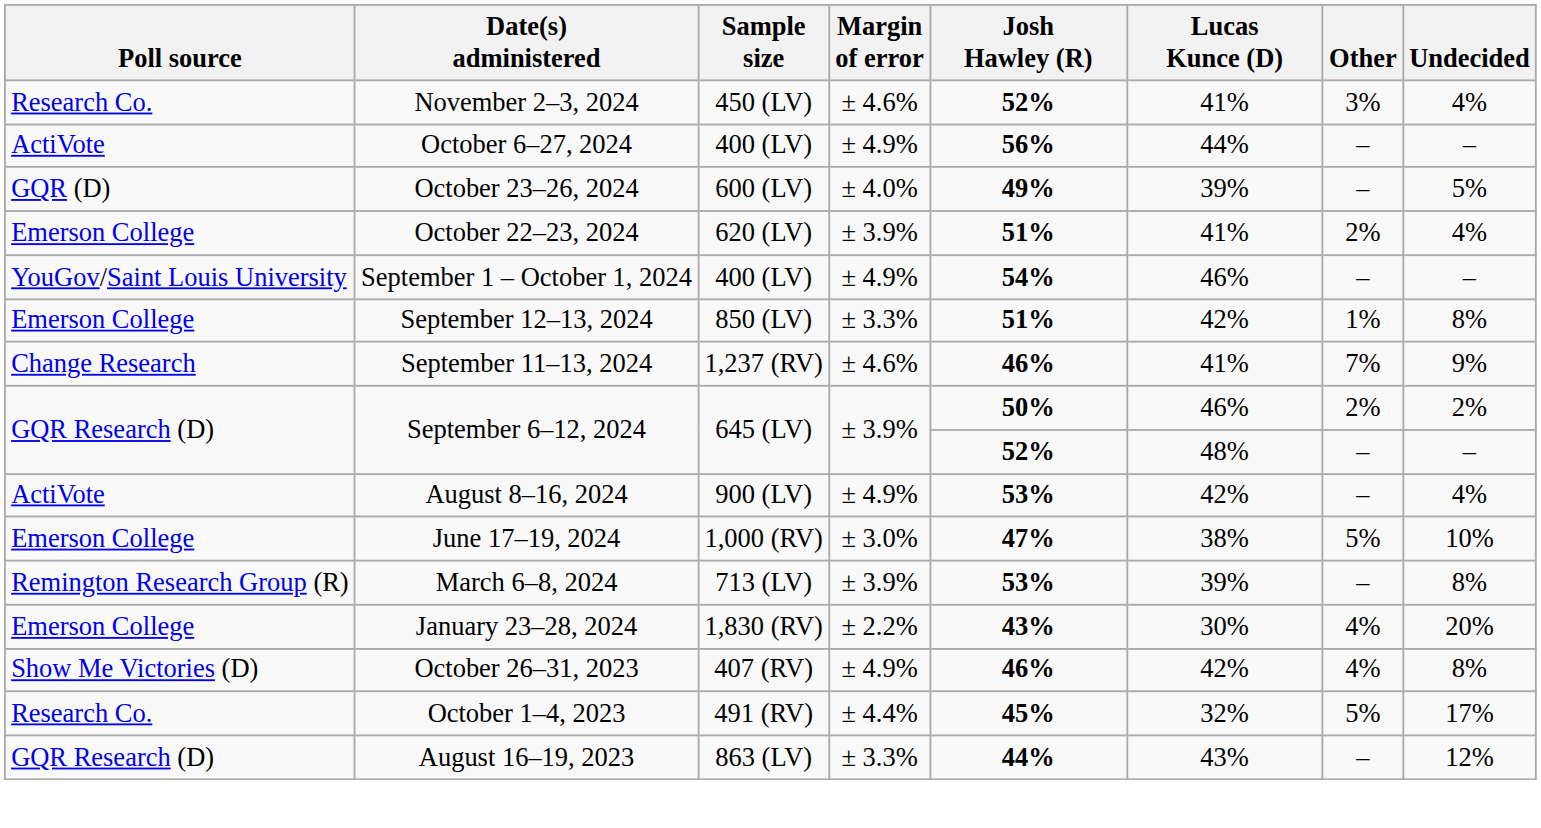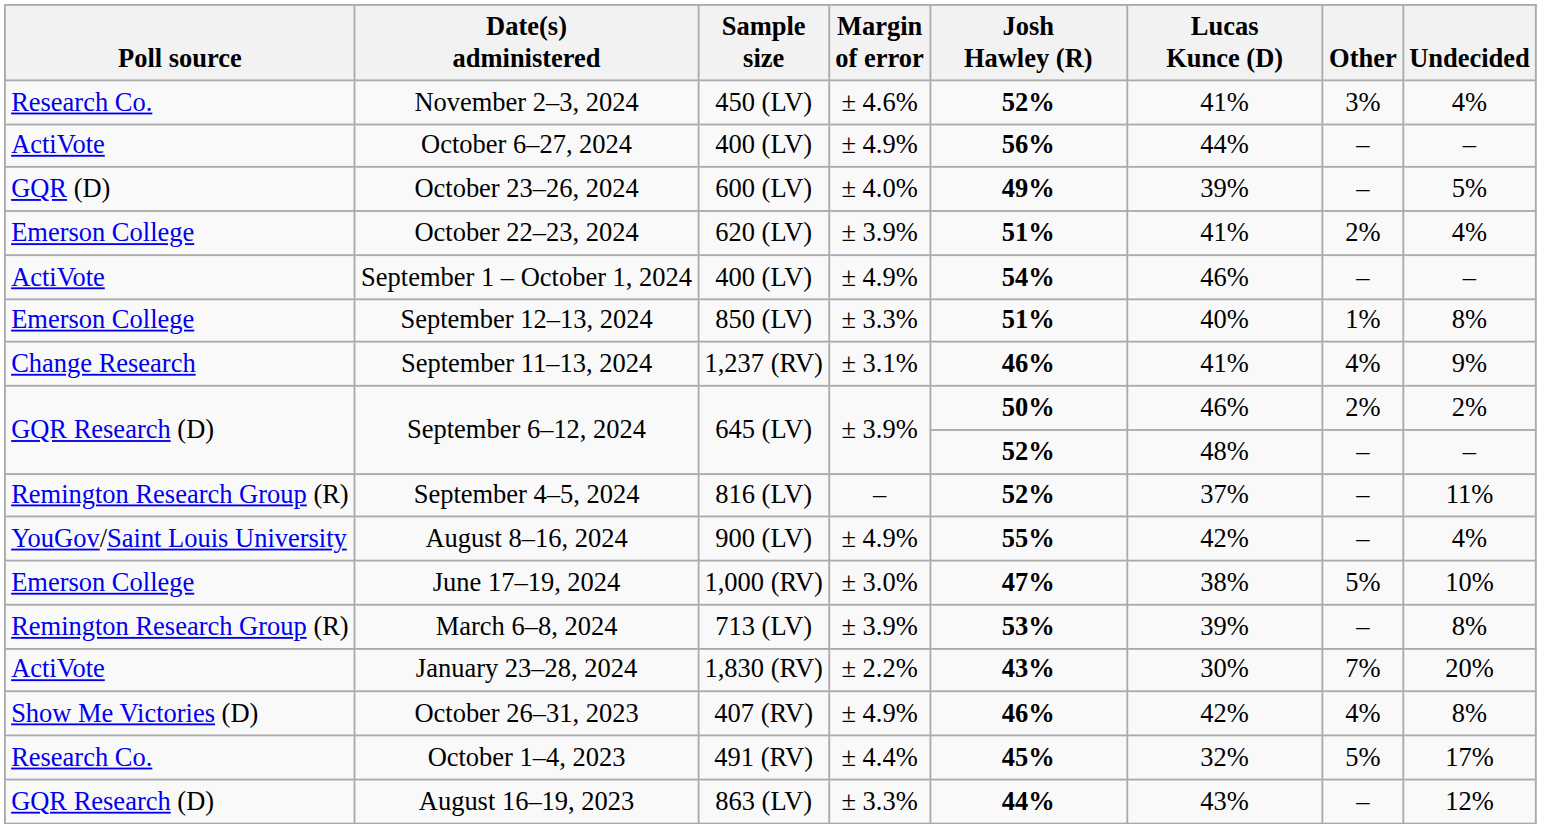(179, 276) YouGov/Saint Louis University -> (58, 276) ActiVote
(1225, 320) 42% -> (1225, 320) 40%
(880, 363) ± 4.6% -> (880, 363) ± 3.1%
(1363, 363) 7% -> (1363, 363) 4%
+ row: (527, 495)
(58, 495) ActiVote -> (179, 538) YouGov/Saint Louis University
(1028, 495) 53% -> (1028, 538) 55%
(103, 626) Emerson College -> (58, 669) ActiVote
(1363, 626) 4% -> (1363, 669) 7%
